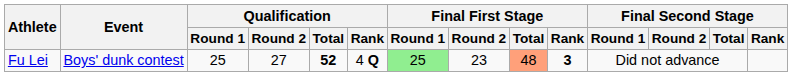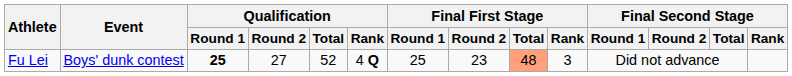(218, 60) normal -> (218, 60) bold
(328, 60) bold -> (328, 60) normal
(418, 60) lightgreen background -> (418, 60) no background
(567, 60) bold -> (567, 60) normal
